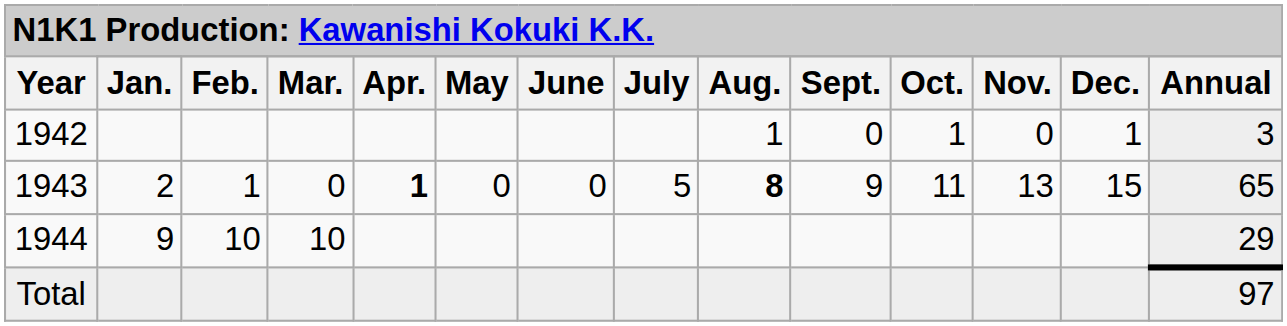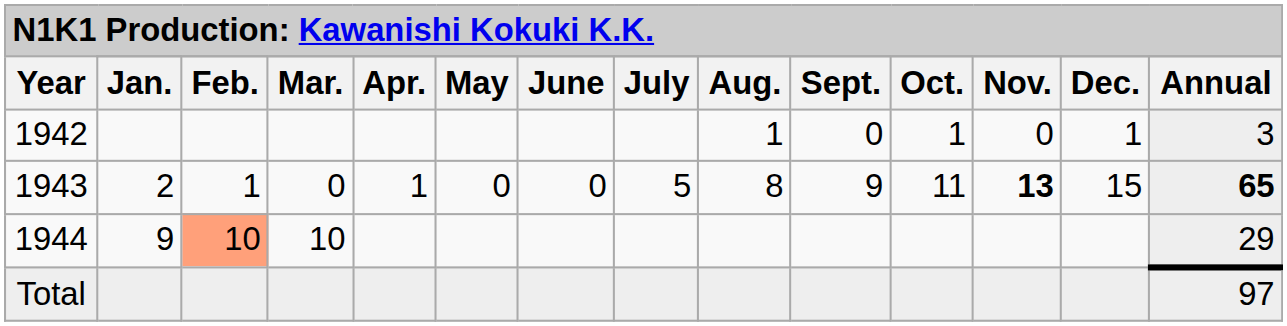(419, 186) bold -> (419, 186) normal
(774, 186) bold -> (774, 186) normal
(1036, 186) normal -> (1036, 186) bold
(1256, 186) normal -> (1256, 186) bold
(243, 239) no background -> (243, 239) lightsalmon background
